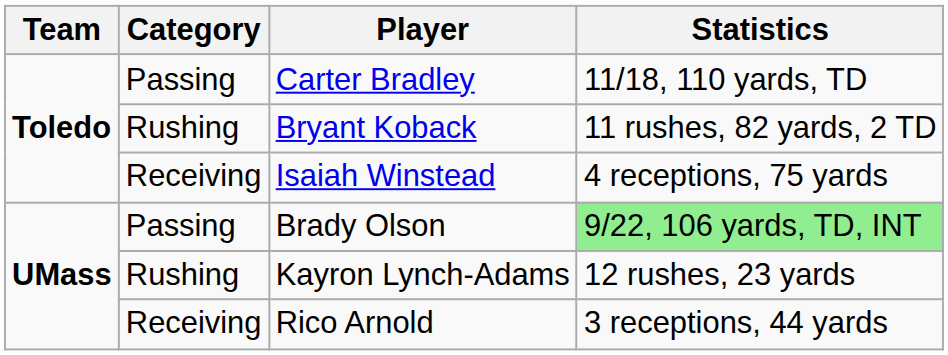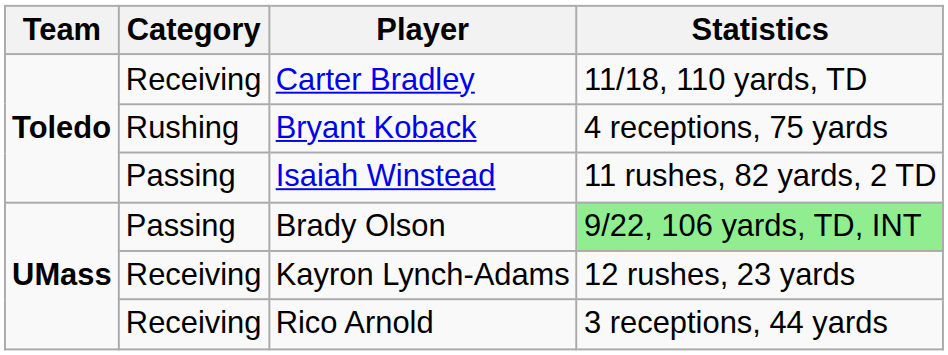(181, 78) Passing -> (194, 78) Receiving
(760, 127) 11 rushes, 82 yards, 2 TD -> (736, 127) 4 receptions, 75 yards
(194, 176) Receiving -> (181, 176) Passing
(736, 176) 4 receptions, 75 yards -> (760, 176) 11 rushes, 82 yards, 2 TD
(183, 274) Rushing -> (194, 274) Receiving
